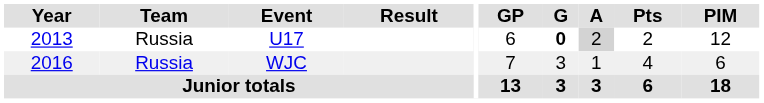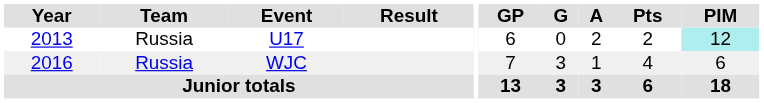(561, 39) bold -> (561, 39) normal
(596, 39) lightgrey background -> (596, 39) no background
(721, 39) no background -> (721, 39) paleturquoise background
